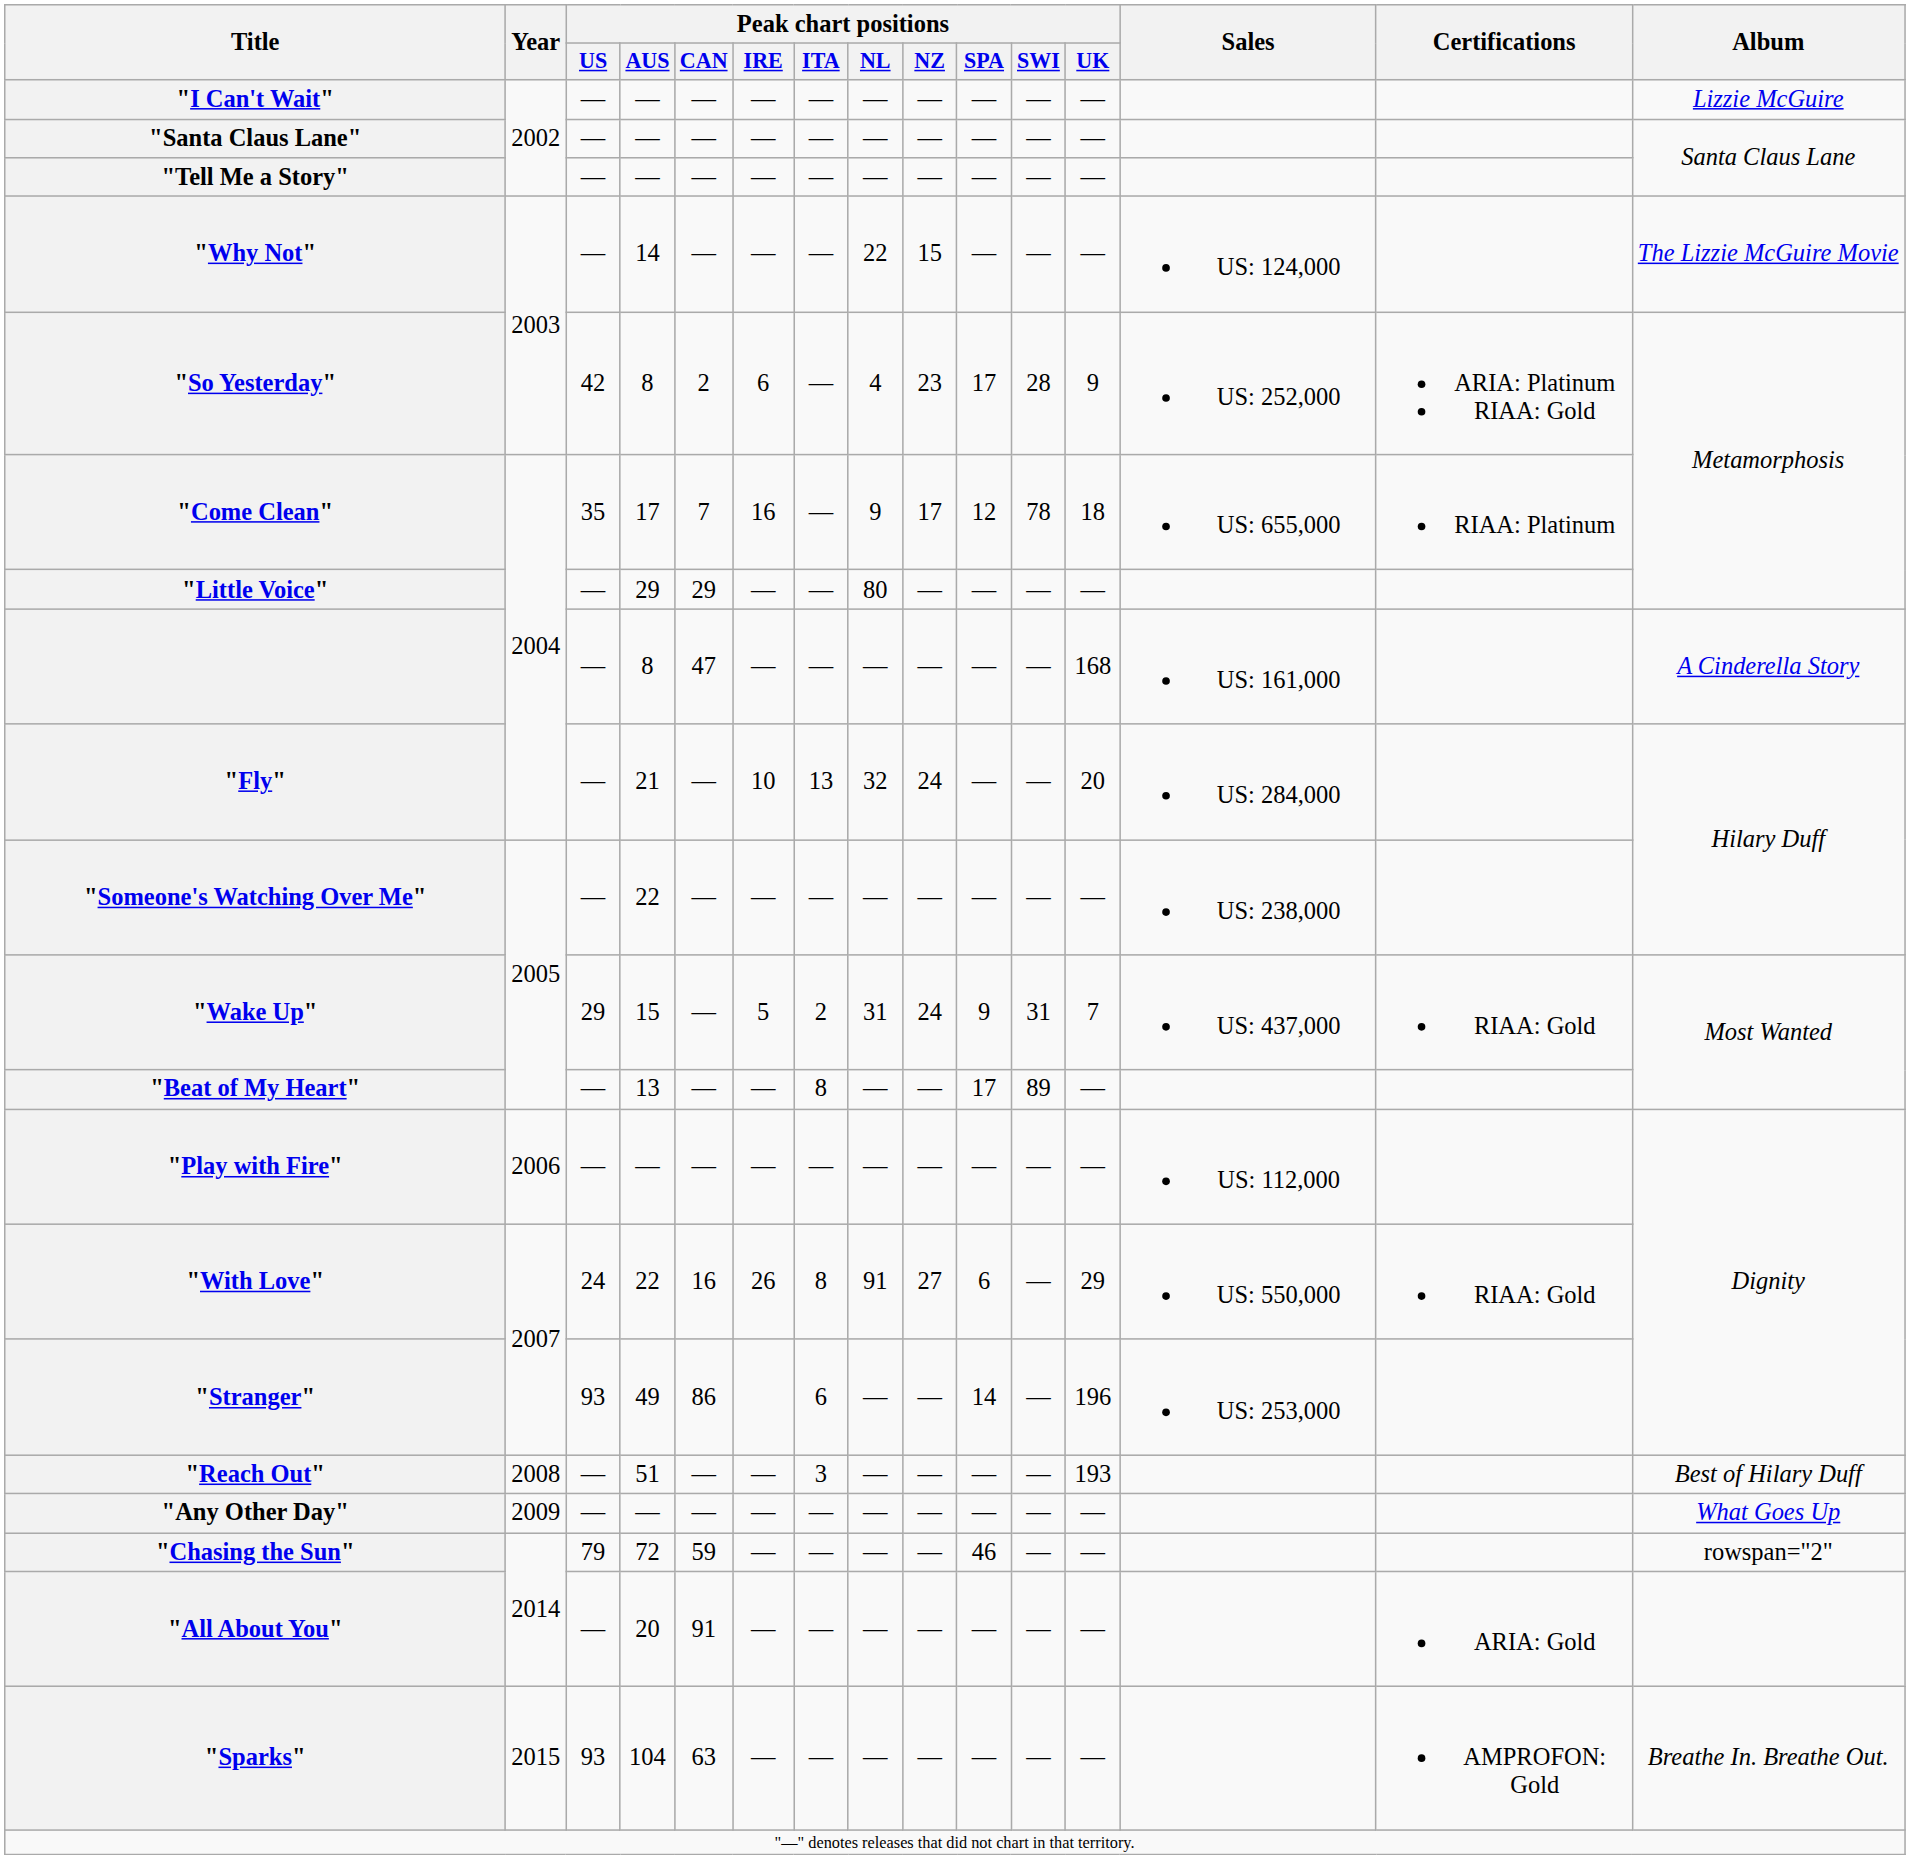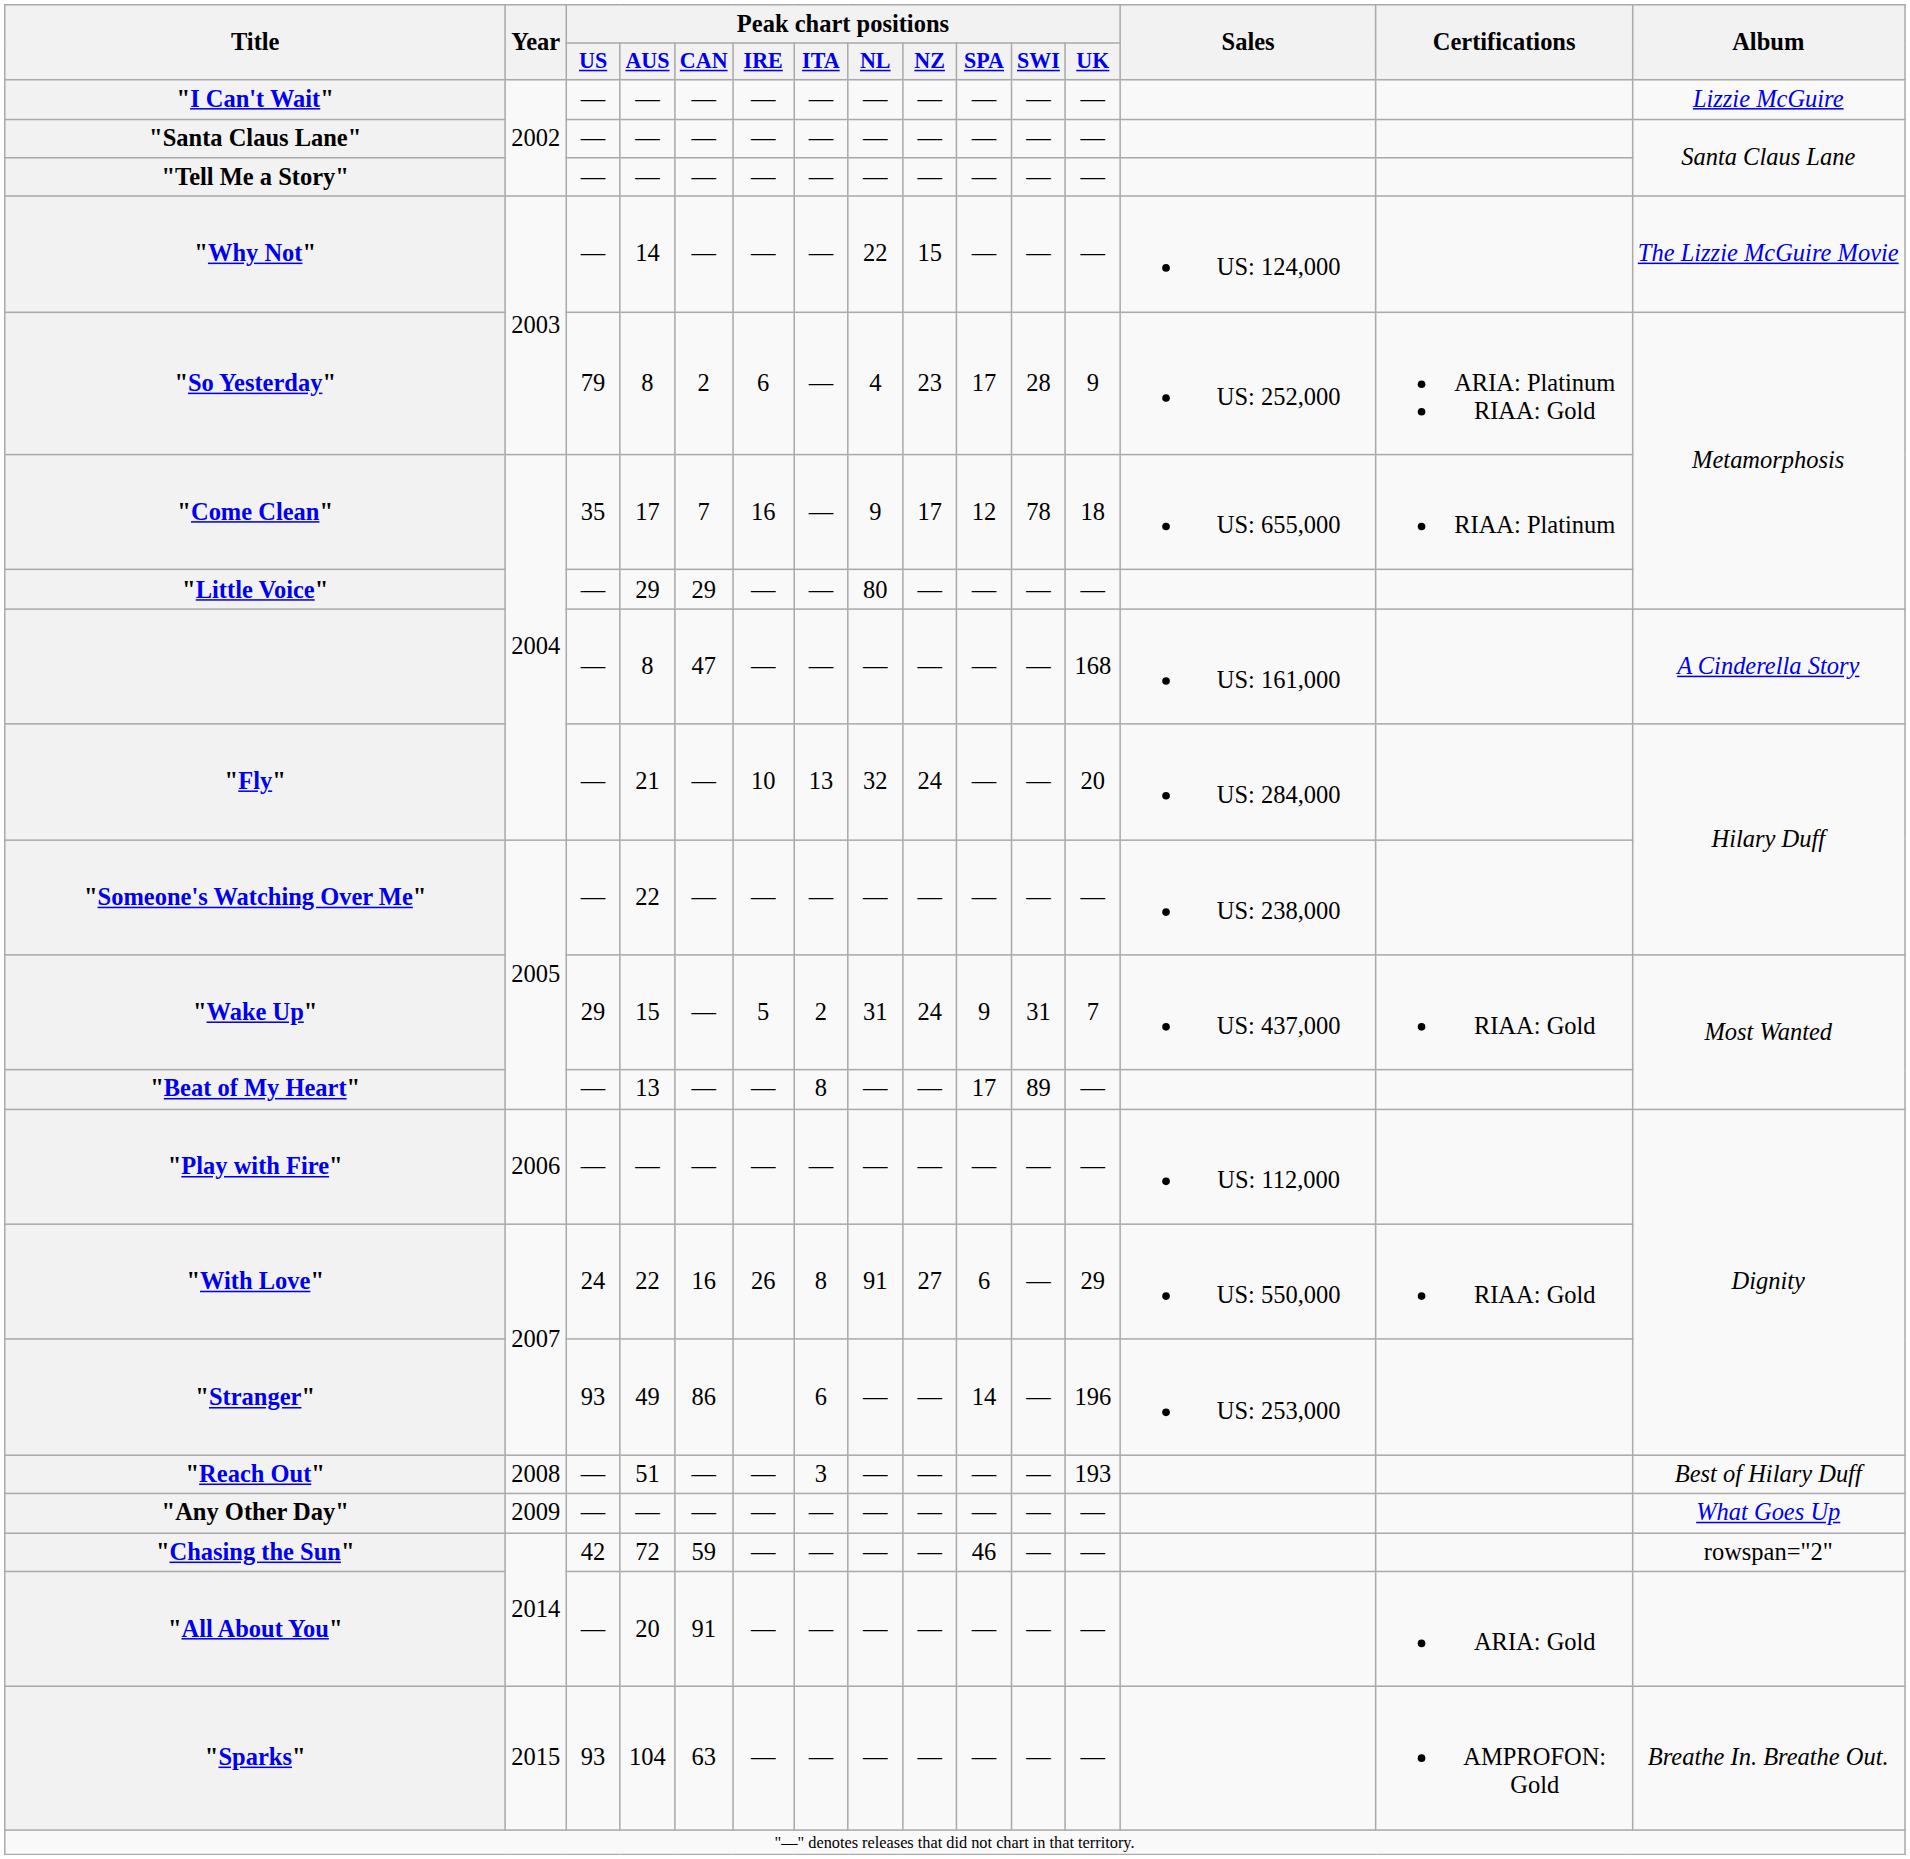(593, 382) 42 -> (593, 382) 79
(593, 1551) 79 -> (593, 1551) 42
